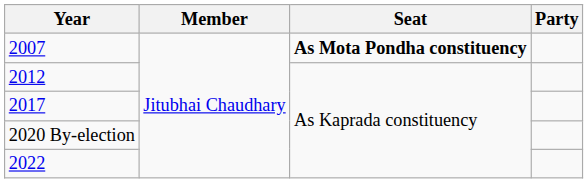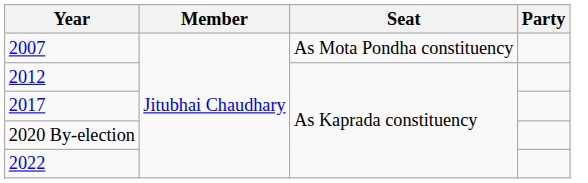(410, 47) bold -> (404, 47) normal
